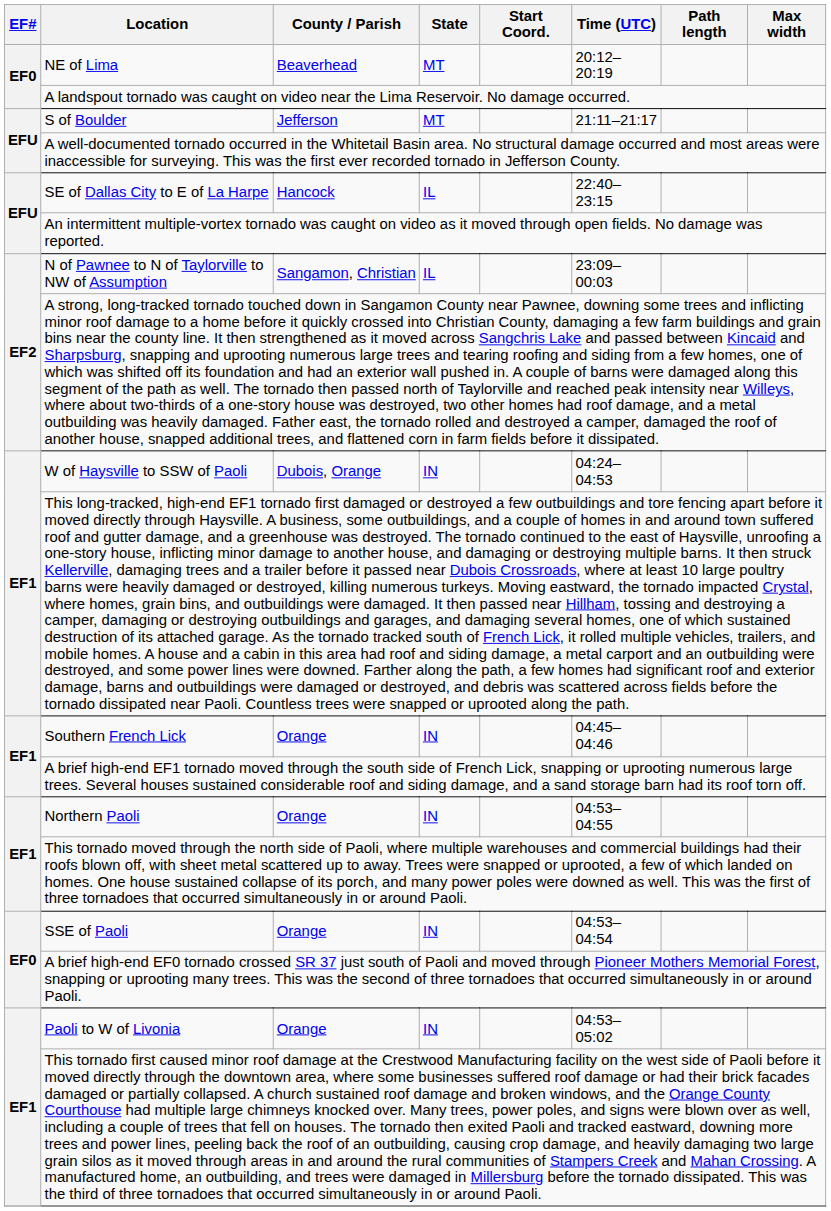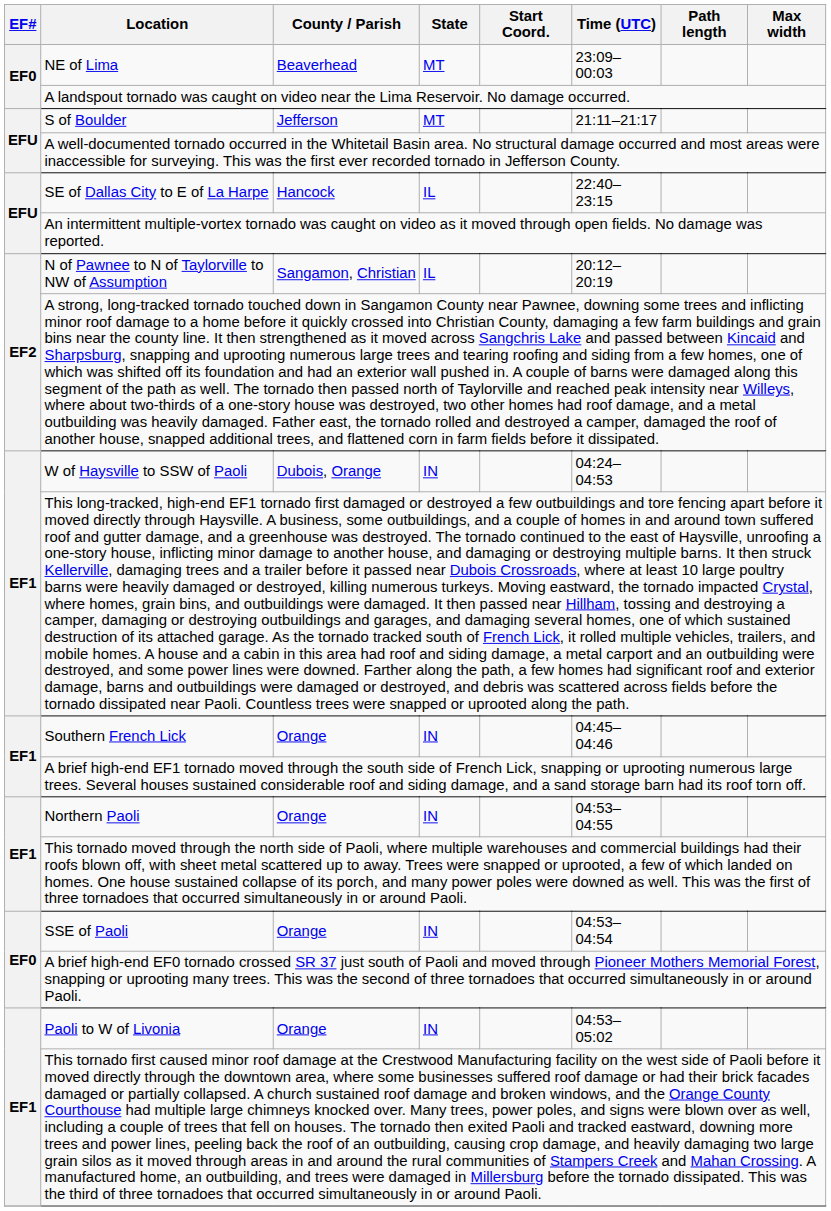(598, 65) 20:12–20:19 -> (598, 65) 23:09–00:03
(598, 273) 23:09–00:03 -> (598, 273) 20:12–20:19
